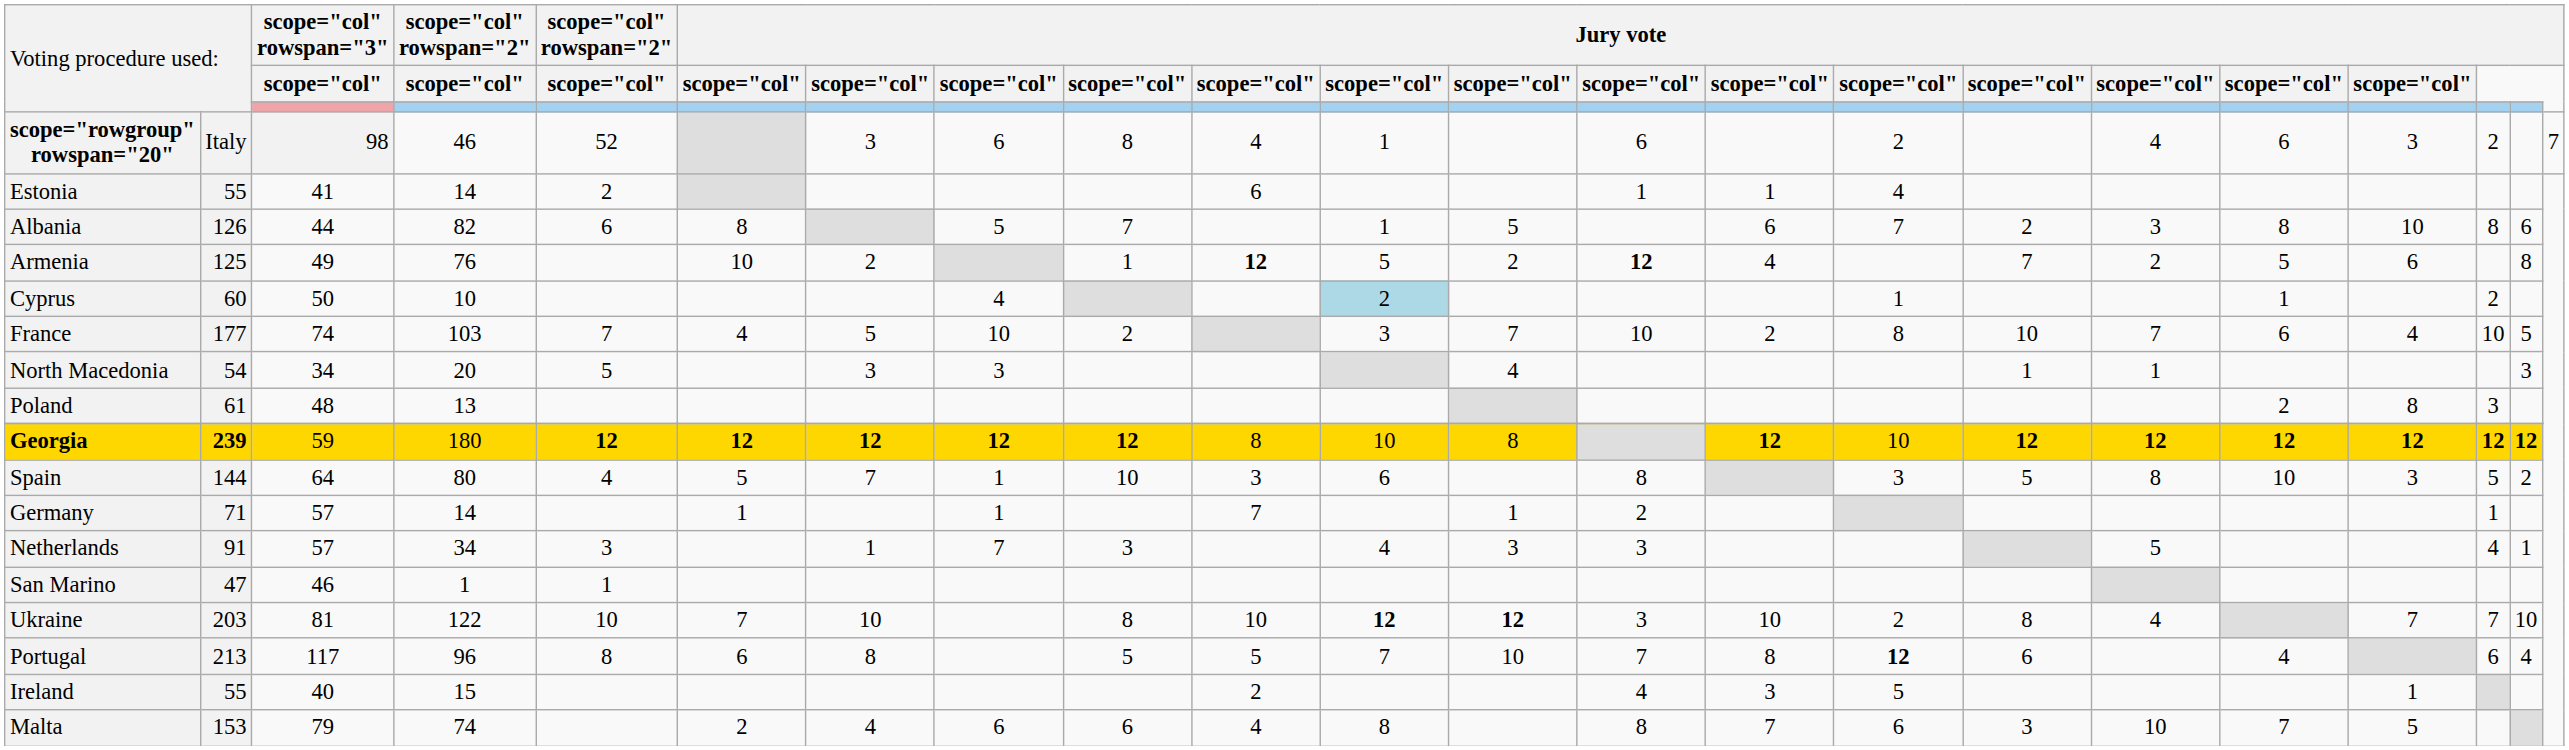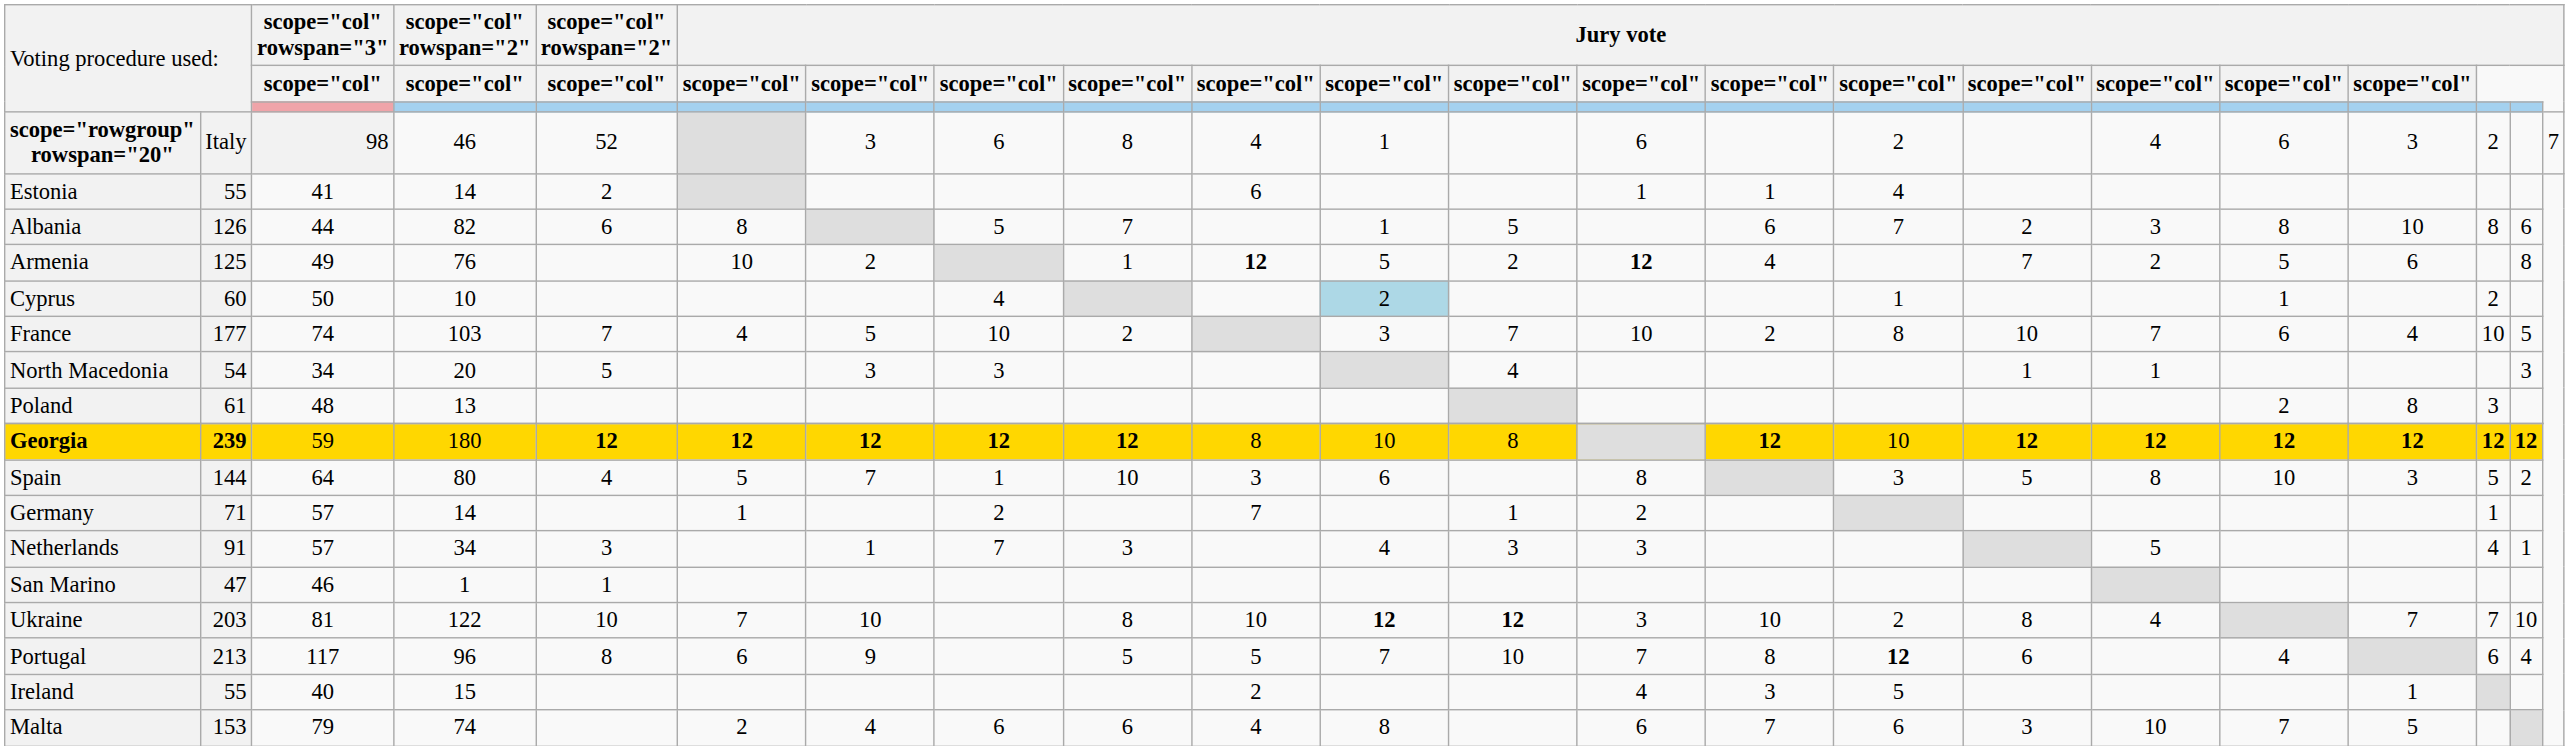(999, 512) 1 -> (999, 512) 2
(870, 656) 8 -> (870, 656) 9
(1641, 727) 8 -> (1641, 727) 6
